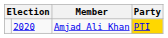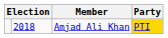(24, 26) 2020 -> (24, 26) 2018
